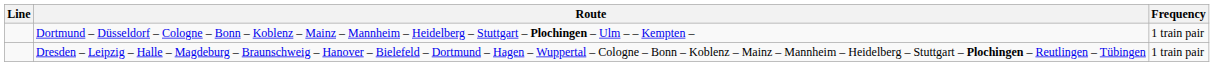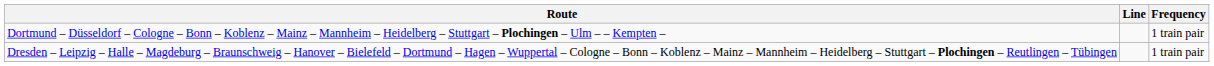columns swapped: (19, 14) <-> (591, 14)
